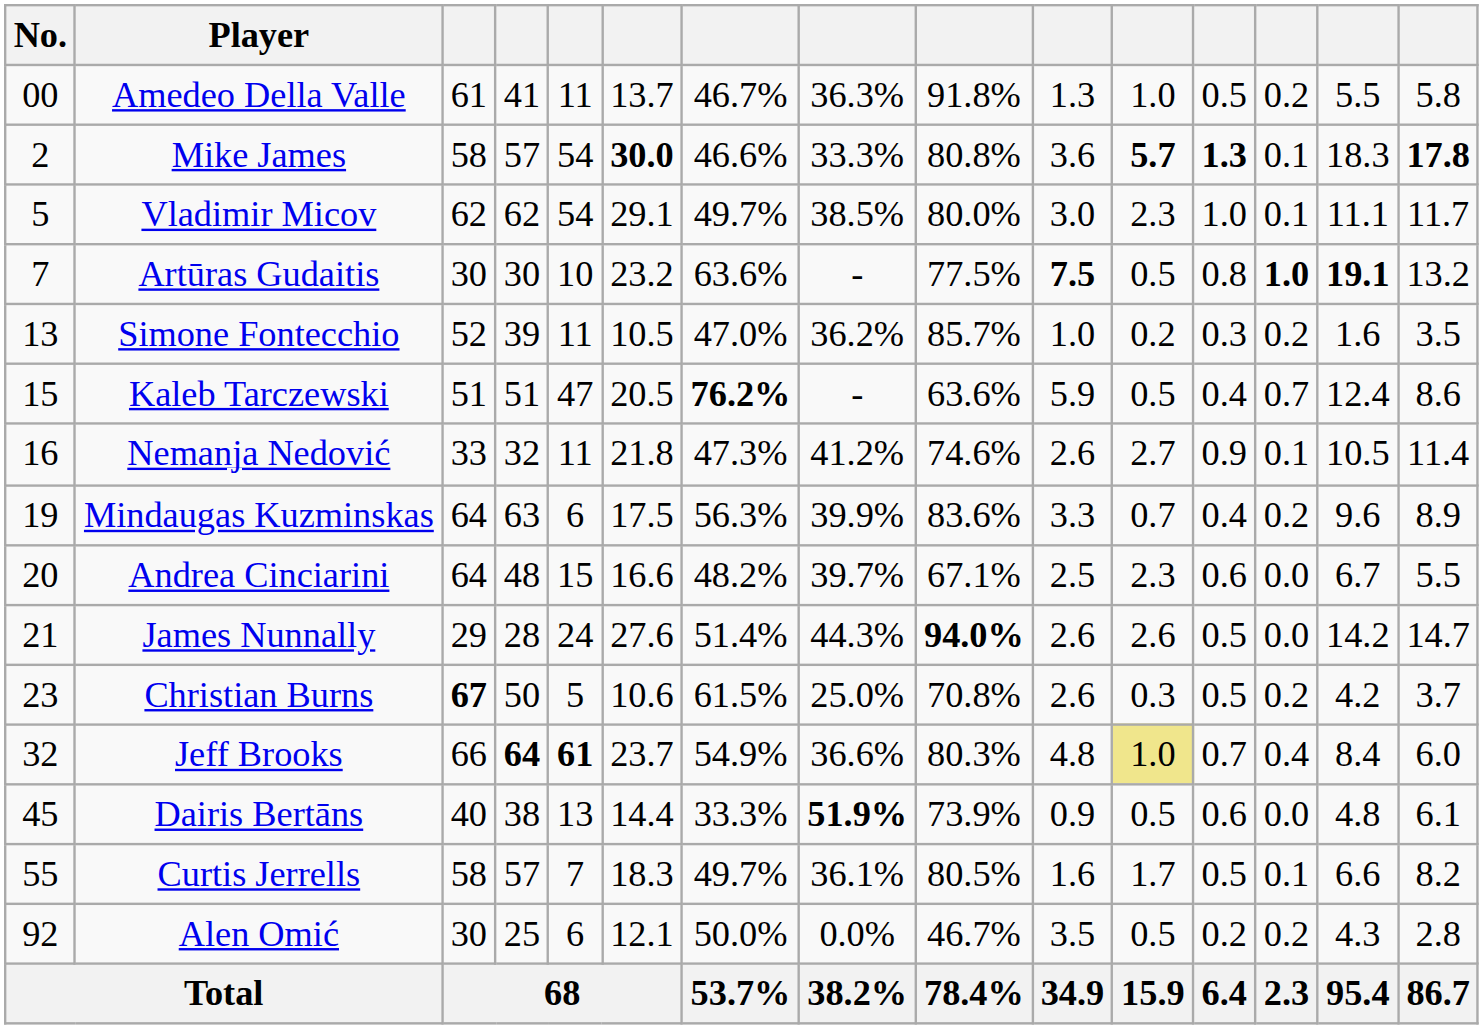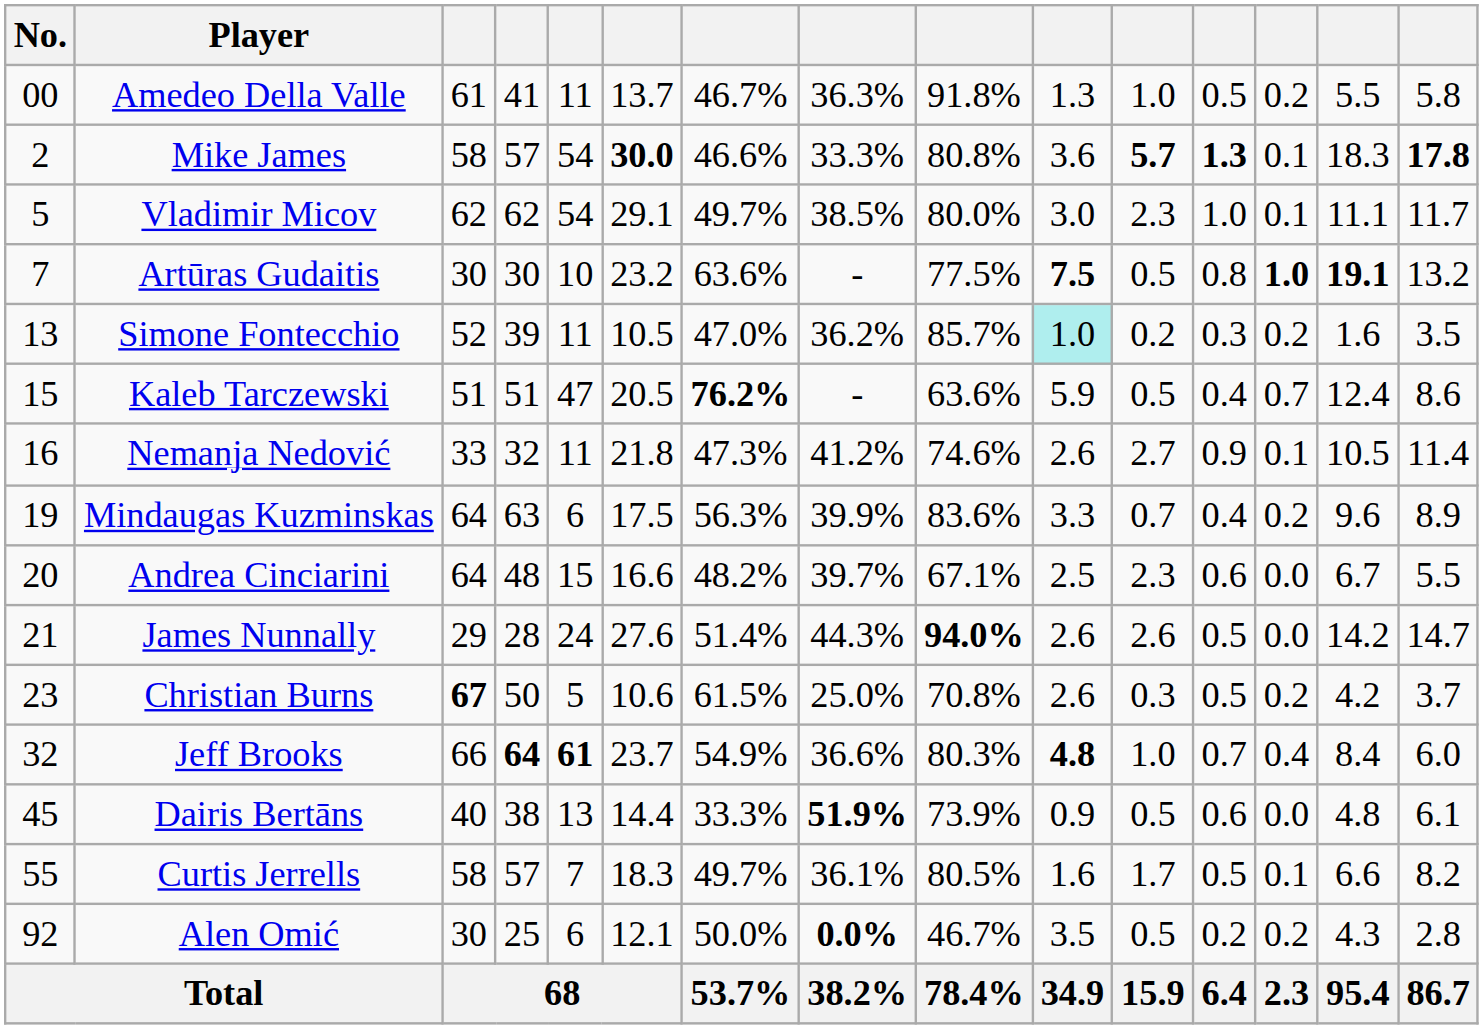(1072, 334) no background -> (1072, 334) paleturquoise background
(1072, 753) normal -> (1072, 753) bold
(1153, 753) khaki background -> (1153, 753) no background
(857, 933) normal -> (857, 933) bold
